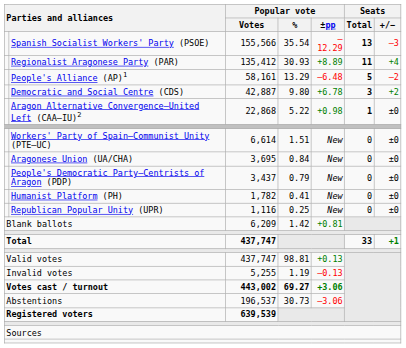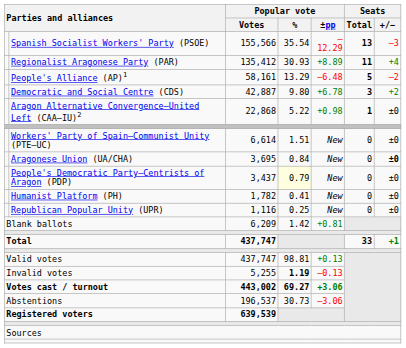(394, 159) normal -> (394, 159) bold
(299, 178) no background -> (299, 178) lightyellow background
(299, 273) normal -> (299, 273) bold
